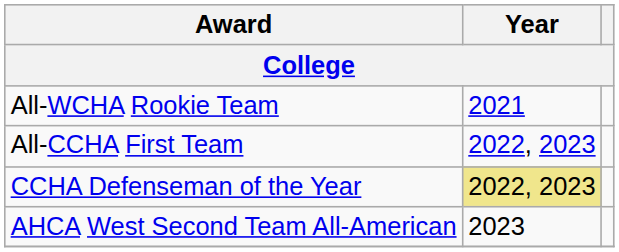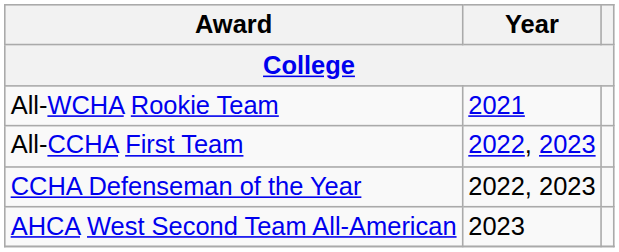(532, 186) khaki background -> (532, 186) no background
